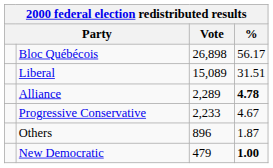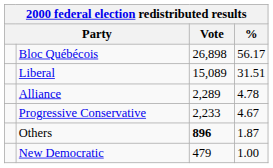(248, 93) bold -> (248, 93) normal
(202, 133) normal -> (202, 133) bold
(248, 152) bold -> (248, 152) normal
